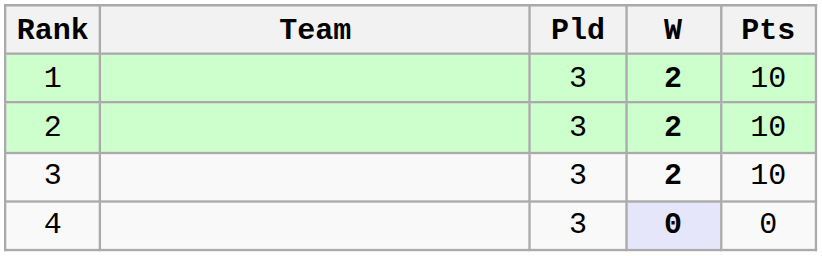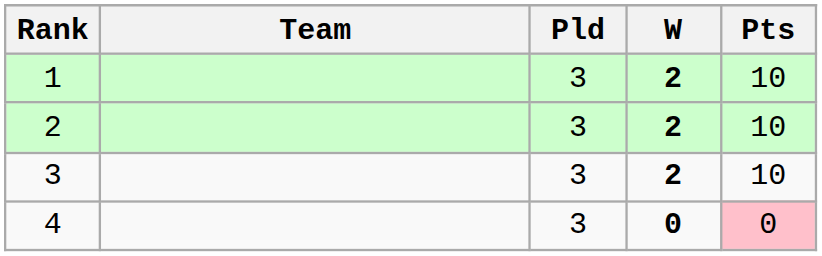(673, 225) lavender background -> (673, 225) no background
(768, 225) no background -> (768, 225) pink background
